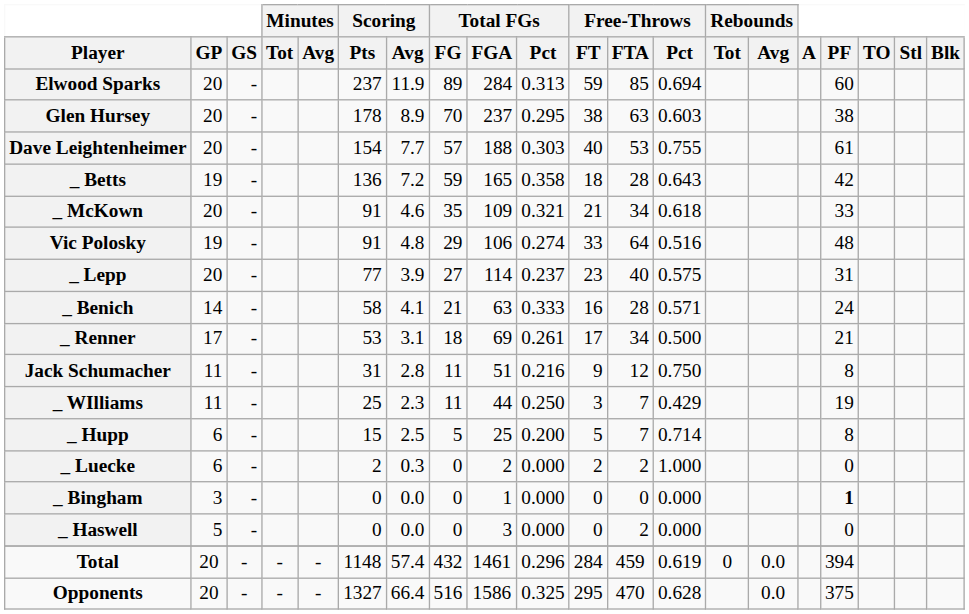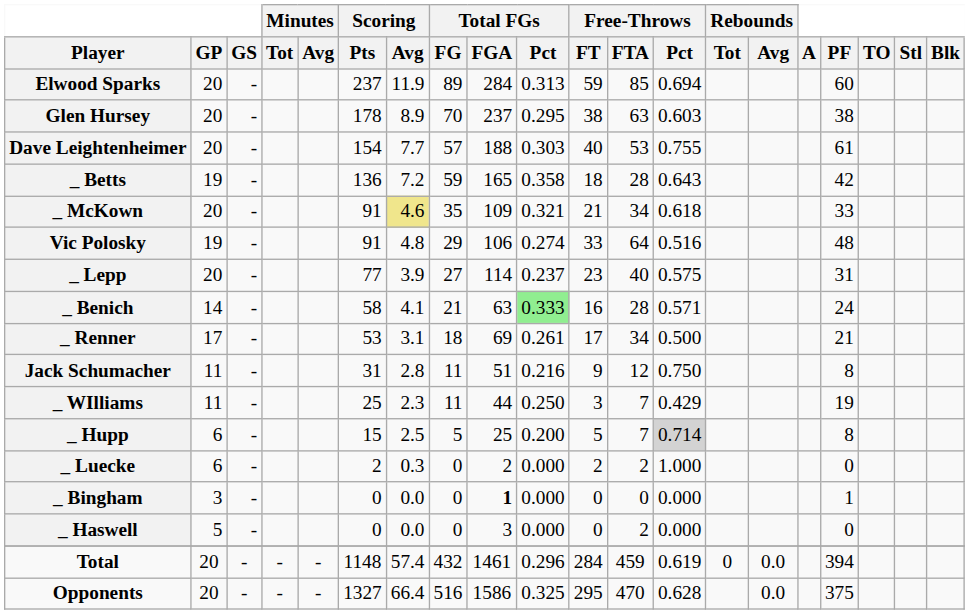(412, 211) no background -> (412, 211) khaki background
(543, 307) no background -> (543, 307) lightgreen background
(680, 434) no background -> (680, 434) lightgrey background
(507, 498) normal -> (507, 498) bold
(849, 498) bold -> (849, 498) normal
